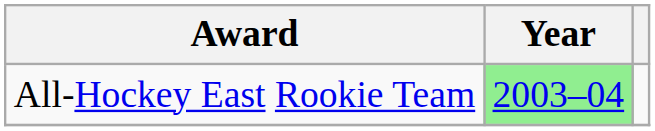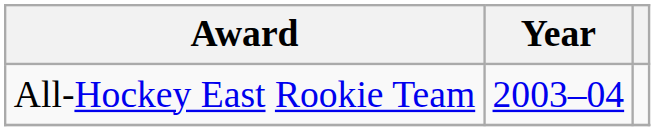(558, 93) lightgreen background -> (558, 93) no background
